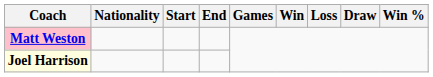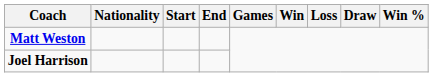(48, 38) pink background -> (48, 38) no background
(48, 61) lightyellow background -> (48, 61) no background
